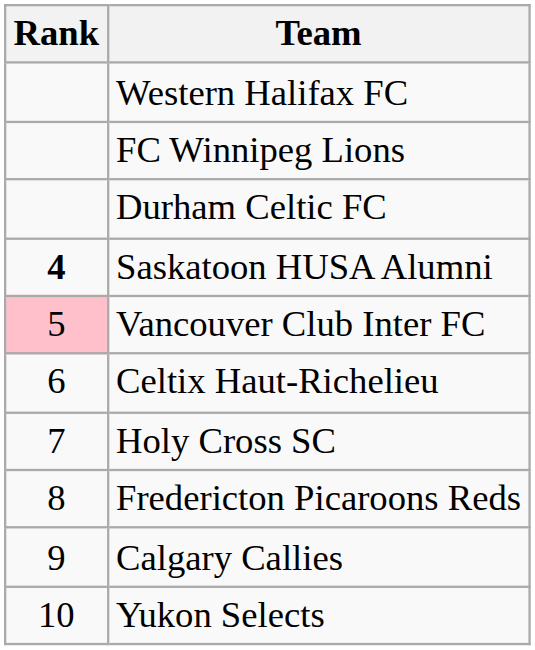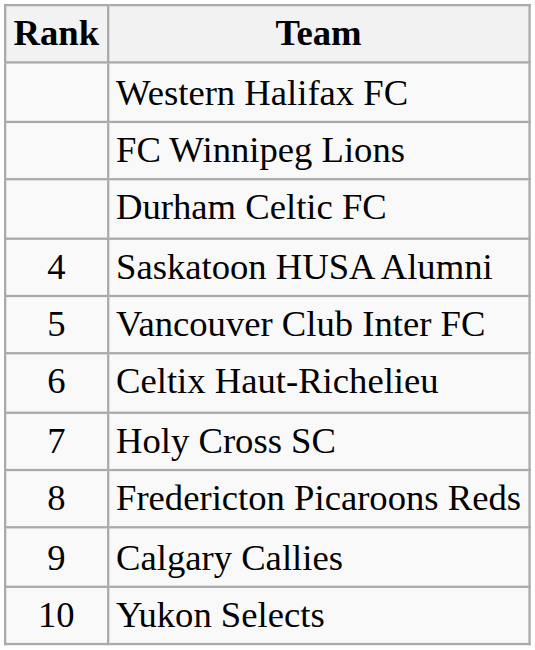(56, 265) bold -> (56, 265) normal
(56, 324) pink background -> (56, 324) no background
